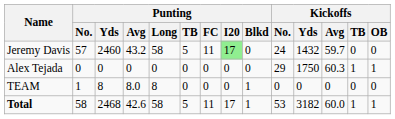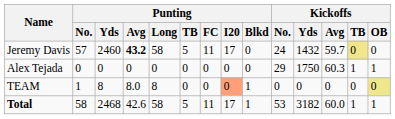(136, 50) normal -> (136, 50) bold
(229, 50) lightgreen background -> (229, 50) no background
(353, 50) no background -> (353, 50) khaki background
(227, 86) no background -> (227, 86) lightsalmon background
(374, 86) no background -> (374, 86) khaki background
